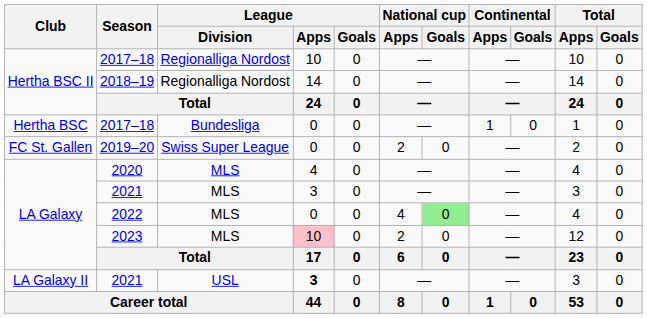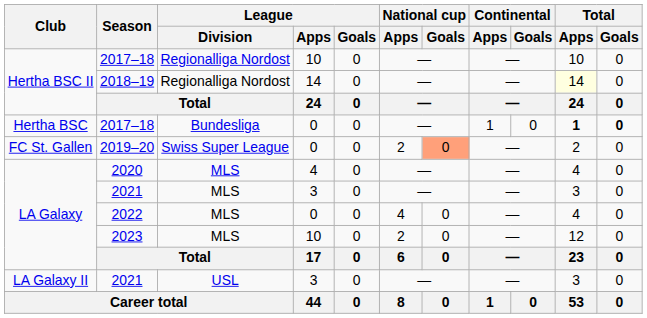(576, 81) no background -> (576, 81) lightyellow background
(576, 125) normal -> (576, 125) bold
(619, 125) normal -> (619, 125) bold
(446, 147) no background -> (446, 147) lightsalmon background
(446, 214) lightgreen background -> (446, 214) no background
(314, 236) pink background -> (314, 236) no background
(314, 280) bold -> (314, 280) normal
